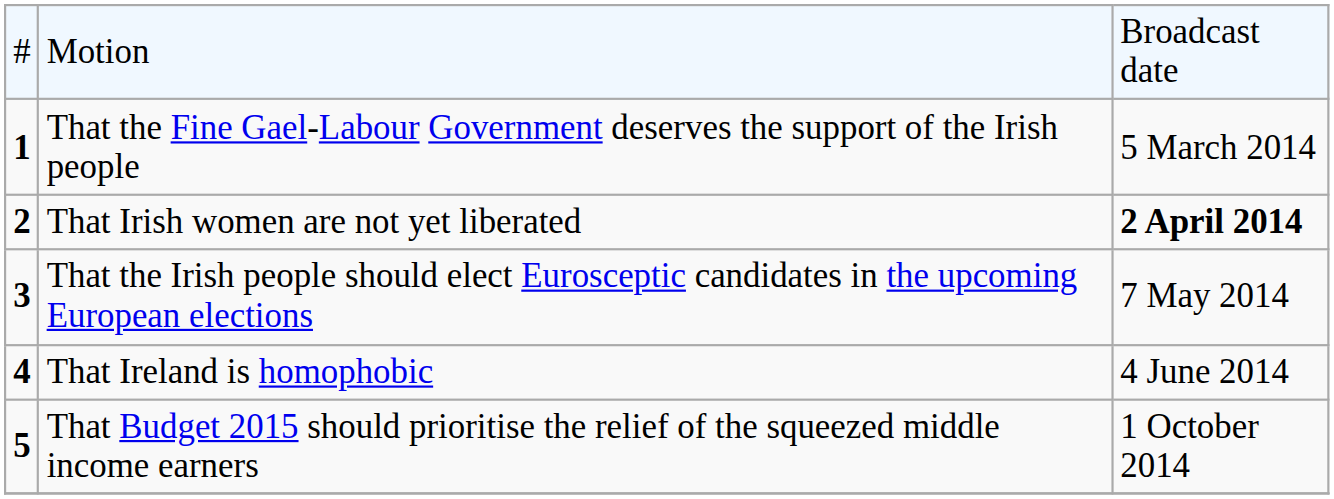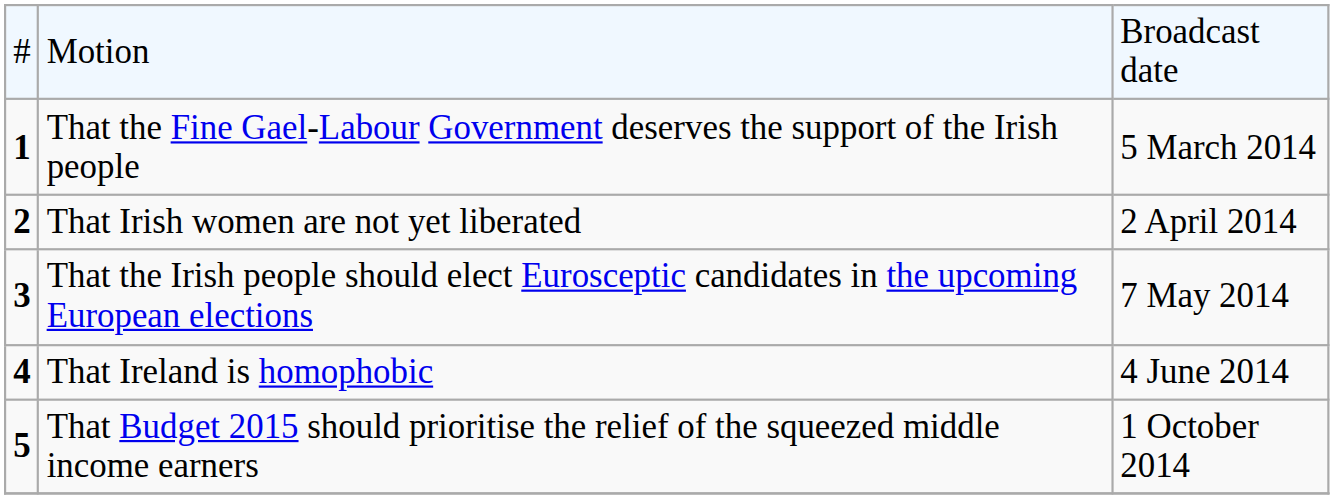(1211, 221) bold -> (1208, 221) normal
